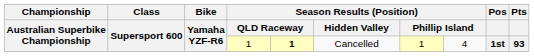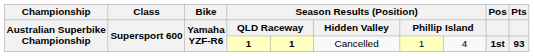(249, 43) normal -> (249, 43) bold
